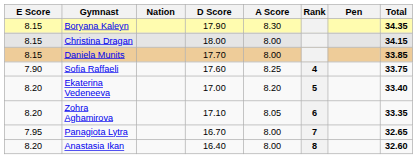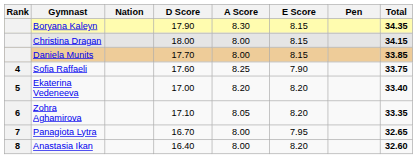columns swapped: (315, 11) <-> (33, 11)
